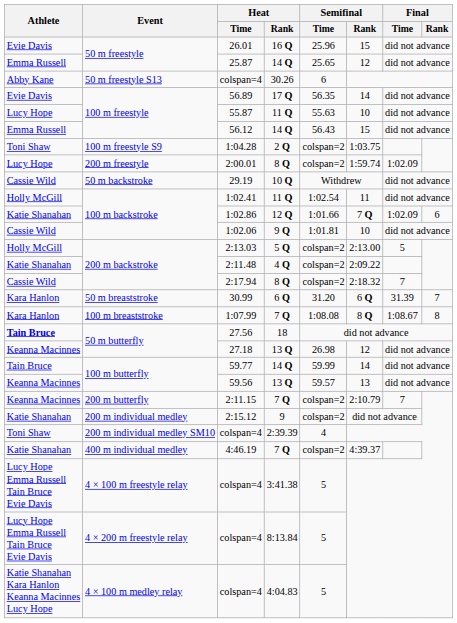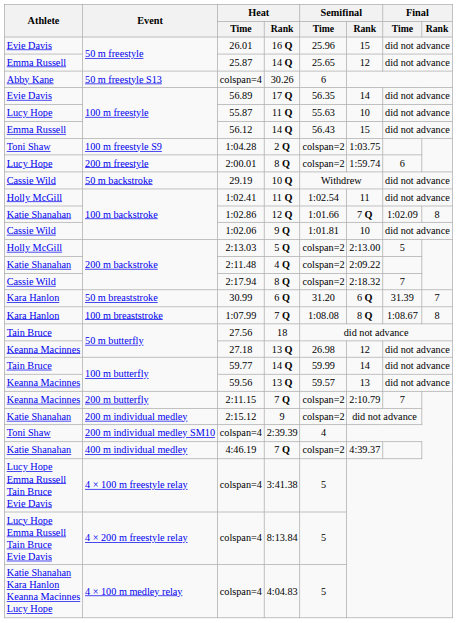(402, 164) 1:02.09 -> (402, 164) 6
(437, 214) 6 -> (437, 214) 8
(31, 332) bold -> (29, 332) normal
